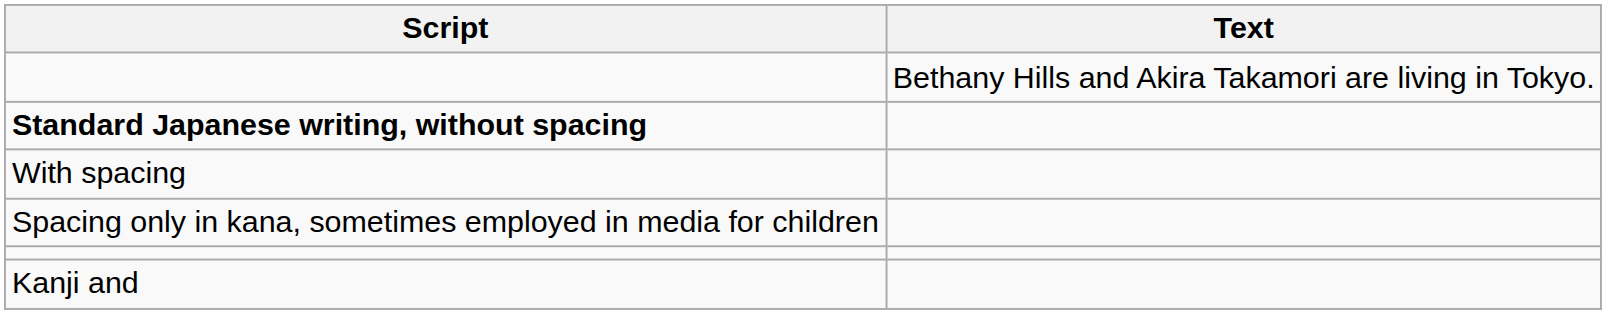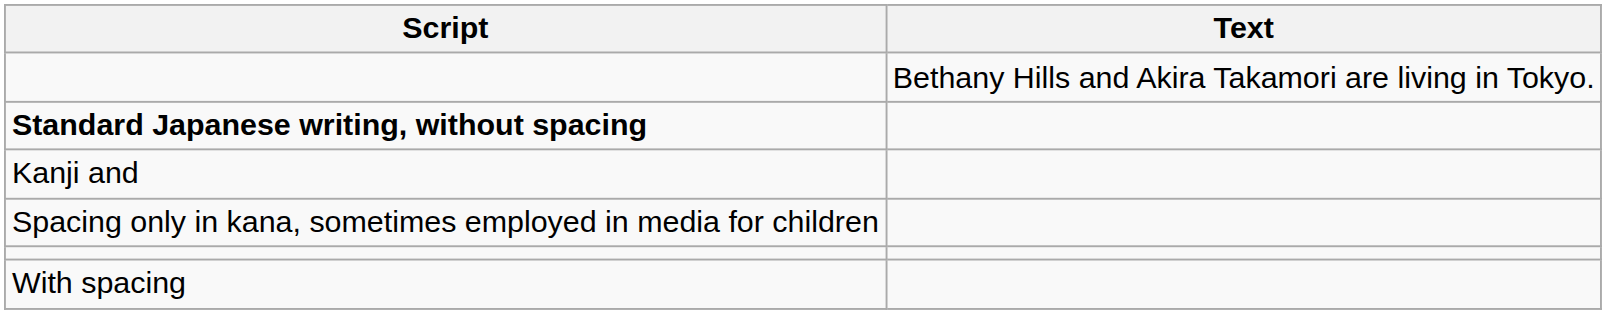(99, 173) With spacing -> (75, 173) Kanji and
(75, 283) Kanji and -> (99, 283) With spacing
